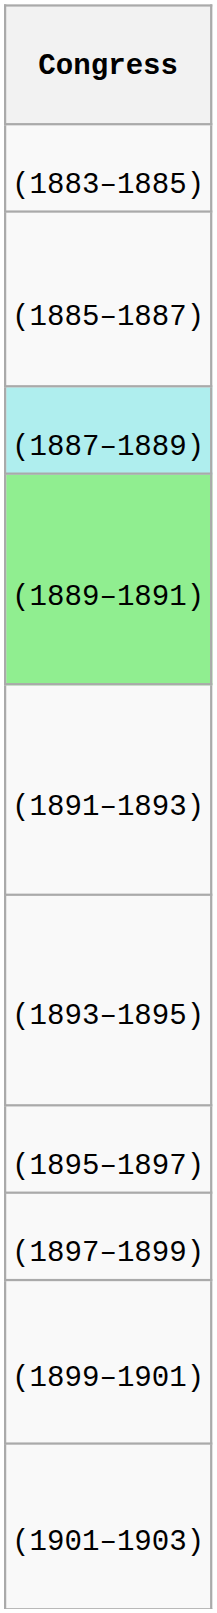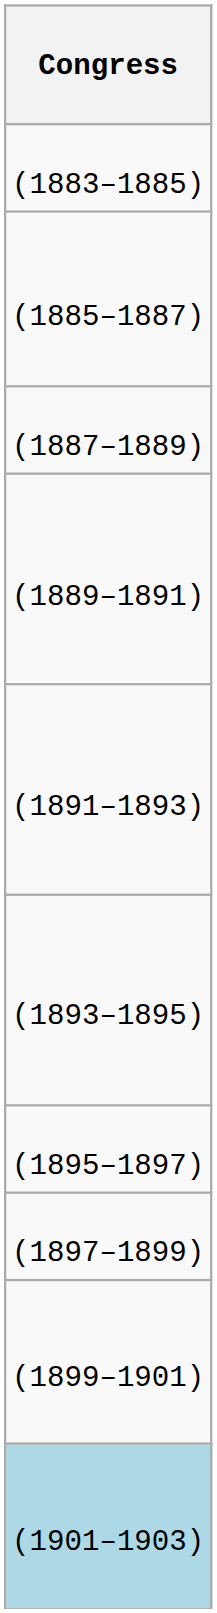(108, 447) paleturquoise background -> (108, 447) no background
(108, 596) lightgreen background -> (108, 596) no background
(108, 1543) no background -> (108, 1543) lightblue background
